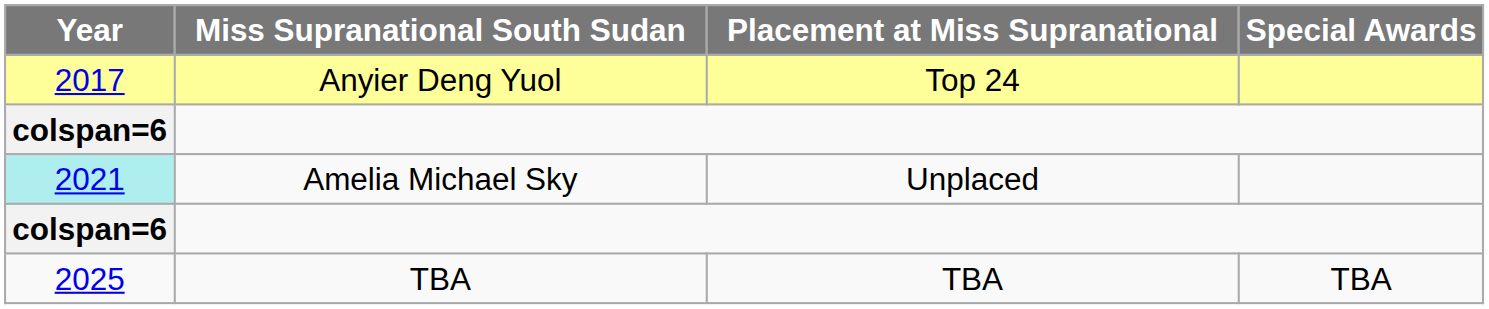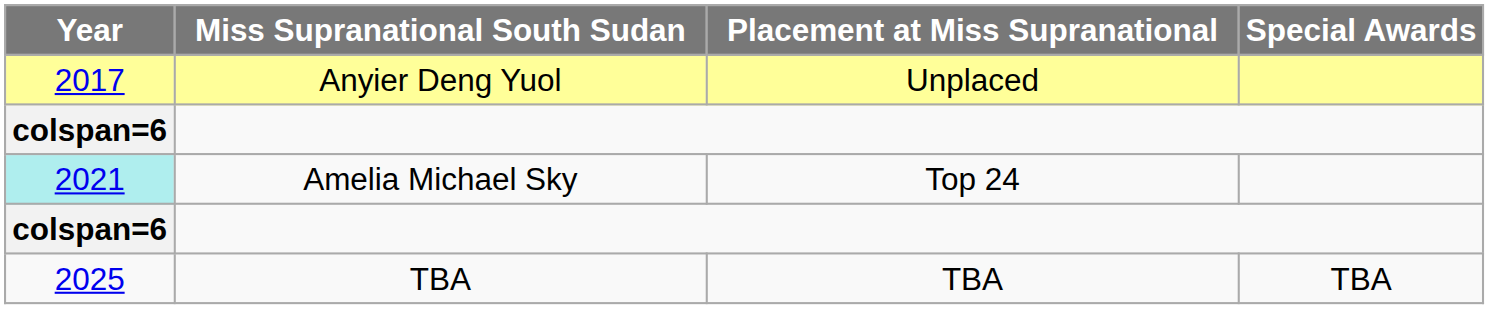(972, 80) Top 24 -> (972, 80) Unplaced
(972, 180) Unplaced -> (972, 180) Top 24
